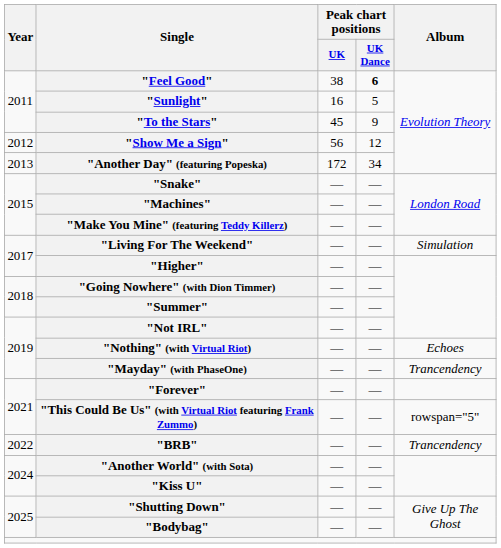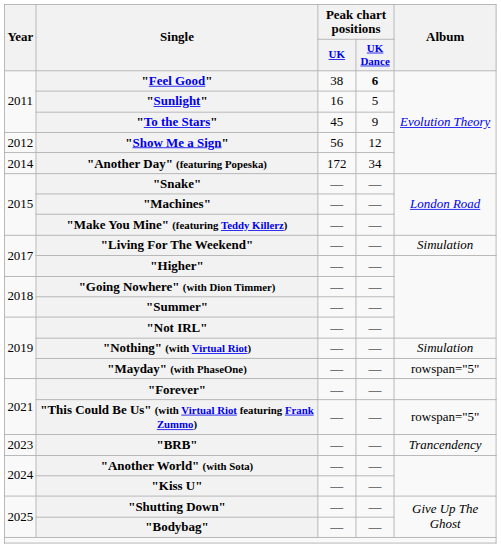(20, 163) 2013 -> (20, 163) 2014
(445, 348) Echoes -> (445, 348) Simulation
(445, 368) Trancendency -> (445, 368) rowspan="5"
(20, 445) 2022 -> (20, 445) 2023
